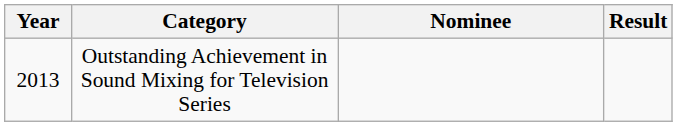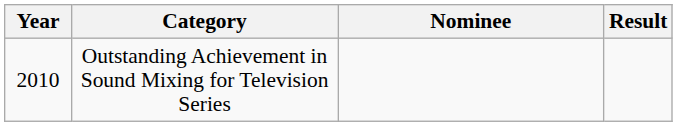(38, 79) 2013 -> (38, 79) 2010
